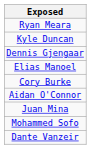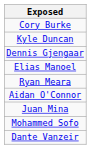(45, 25) Ryan Meara -> (45, 25) Cory Burke
(45, 81) Cory Burke -> (45, 81) Ryan Meara
